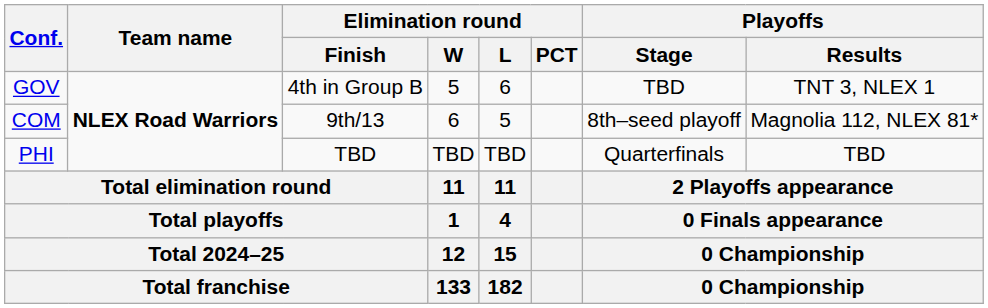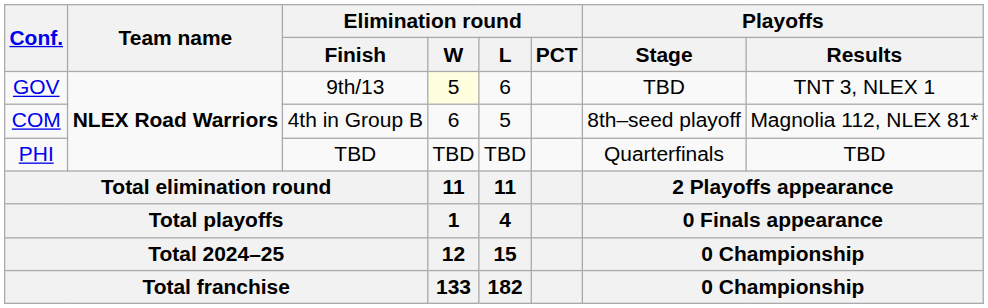(355, 87) 4th in Group B -> (355, 87) 9th/13
(453, 87) no background -> (453, 87) lightyellow background
(355, 120) 9th/13 -> (355, 120) 4th in Group B
